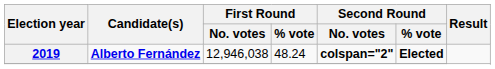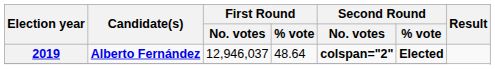(237, 53) 12,946,038 -> (237, 53) 12,946,037
(290, 53) 48.24 -> (290, 53) 48.64
